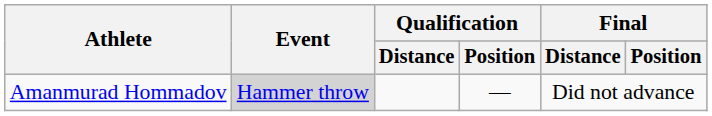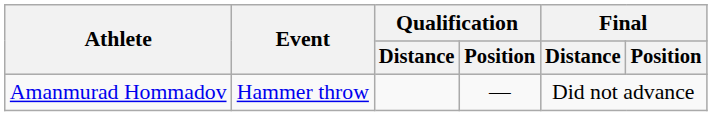(303, 92) lightgrey background -> (303, 92) no background
